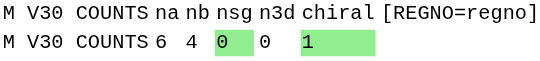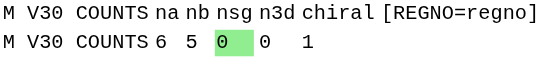(192, 43) 4 -> (192, 43) 5
(308, 43) lightgreen background -> (308, 43) no background
